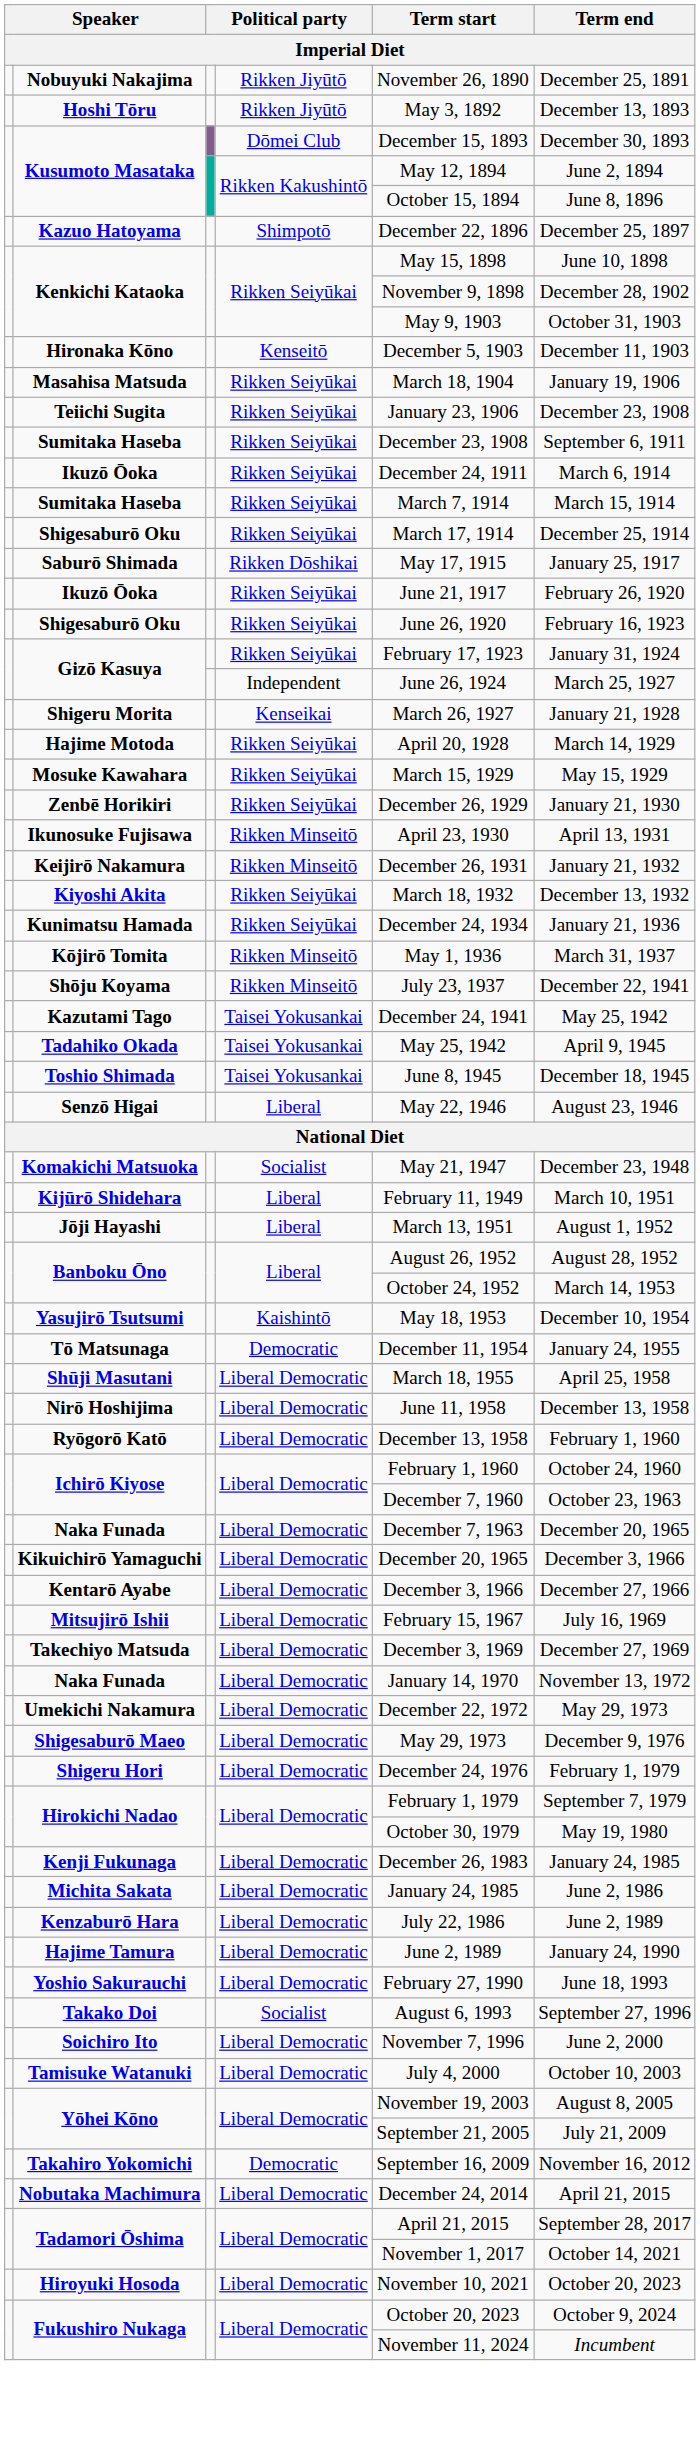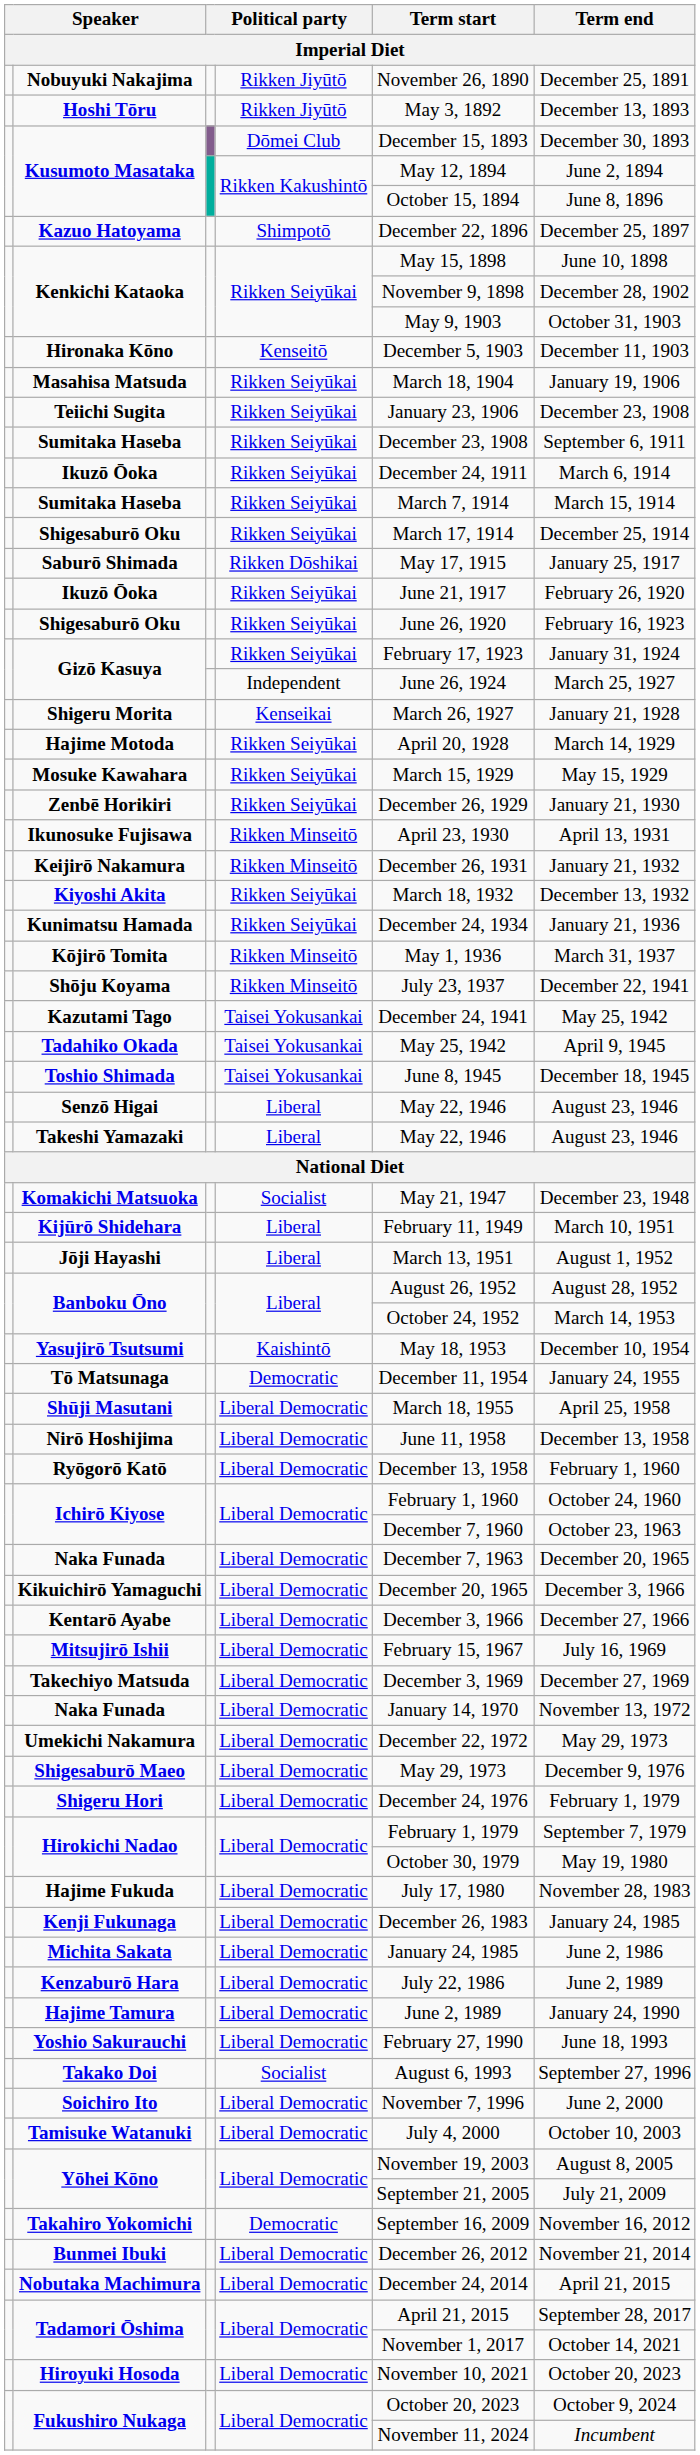+ row: (110, 1136)
+ row: (110, 1891)
+ row: (110, 2254)
